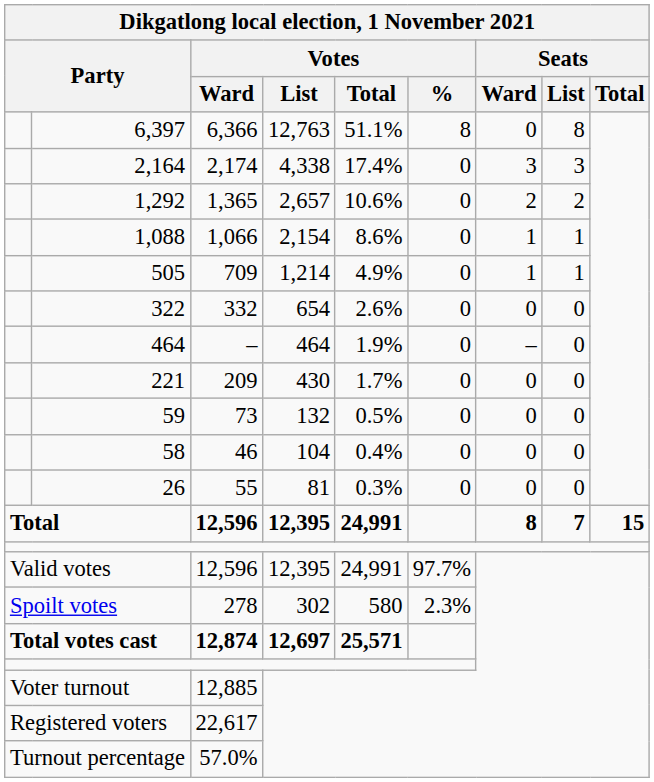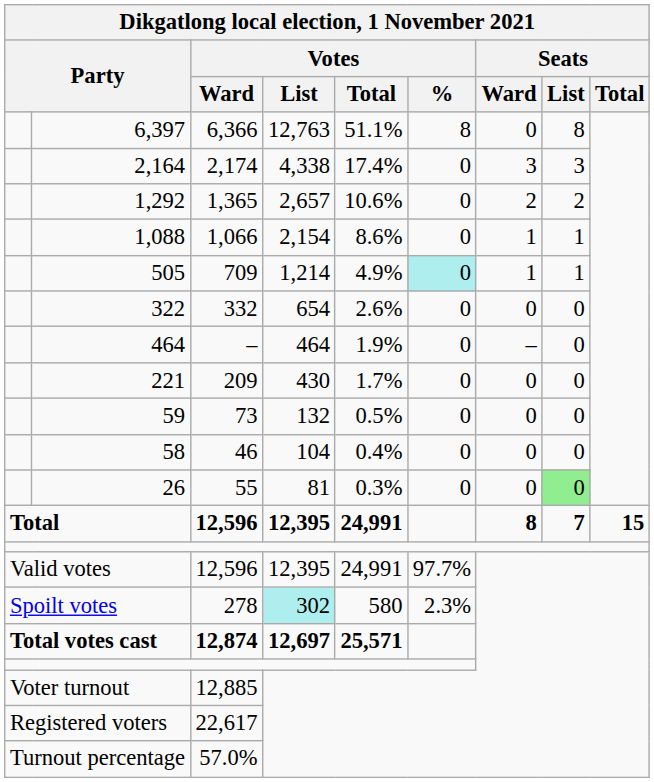(465, 272) no background -> (465, 272) paleturquoise background
(579, 487) no background -> (579, 487) lightgreen background
(313, 605) no background -> (313, 605) paleturquoise background
